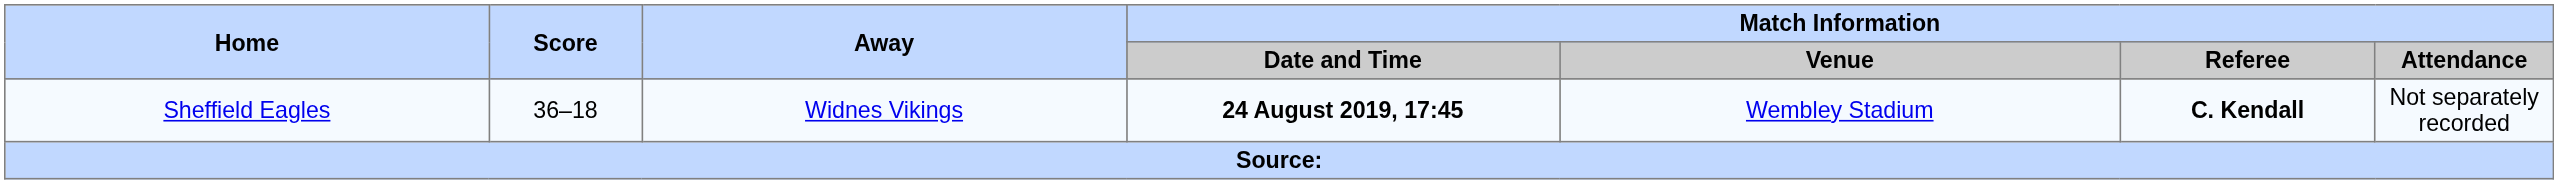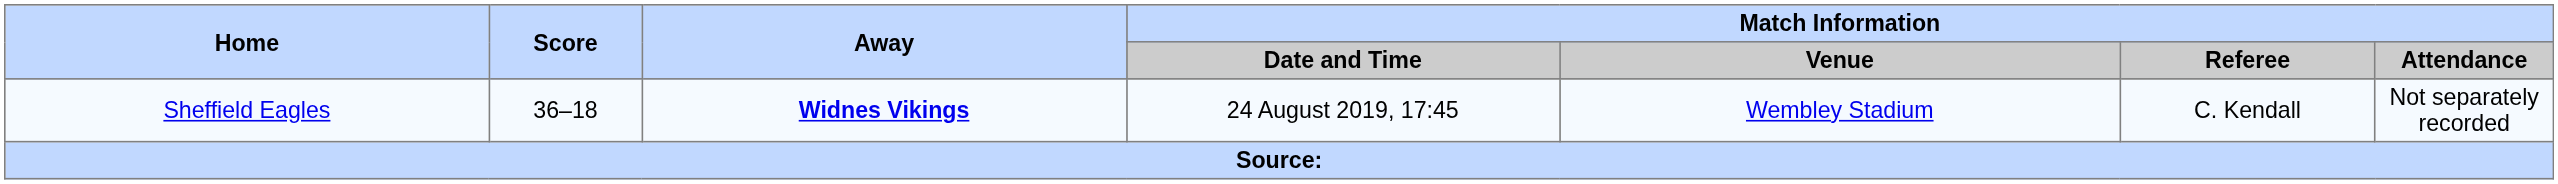(884, 110) normal -> (884, 110) bold
(1343, 110) bold -> (1343, 110) normal
(2248, 110) bold -> (2248, 110) normal
